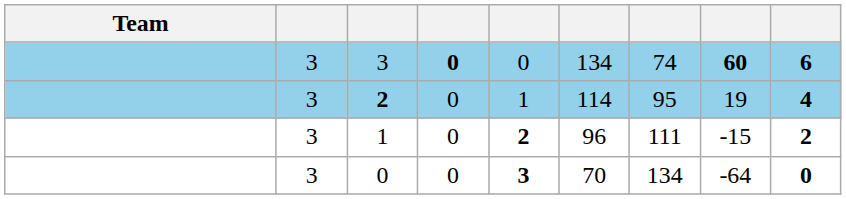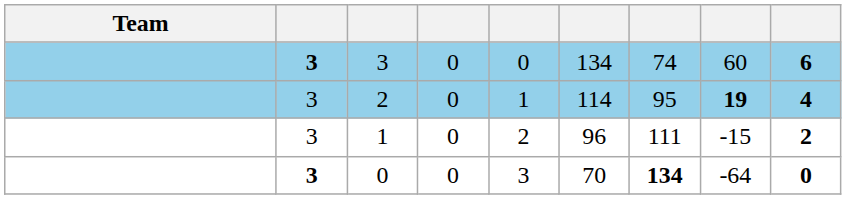(312, 61) normal -> (312, 61) bold
(453, 61) bold -> (453, 61) normal
(735, 61) bold -> (735, 61) normal
(382, 99) bold -> (382, 99) normal
(735, 99) normal -> (735, 99) bold
(524, 136) bold -> (524, 136) normal
(312, 174) normal -> (312, 174) bold
(524, 174) bold -> (524, 174) normal
(665, 174) normal -> (665, 174) bold
